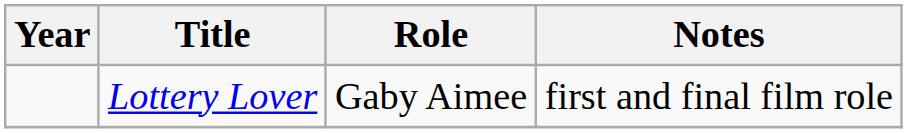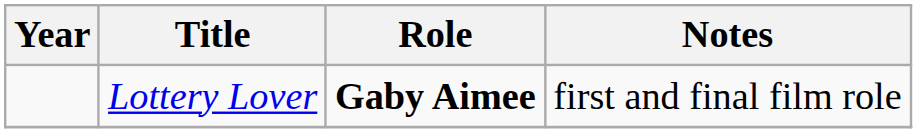(431, 95) normal -> (435, 95) bold
